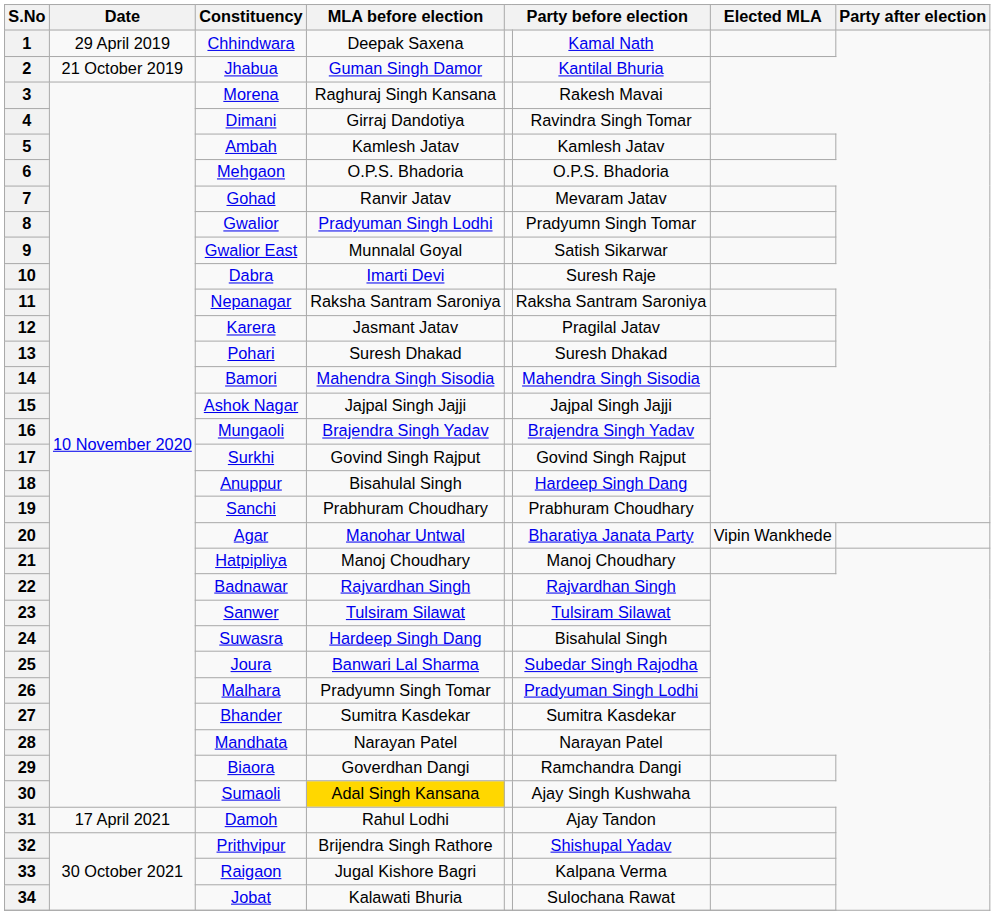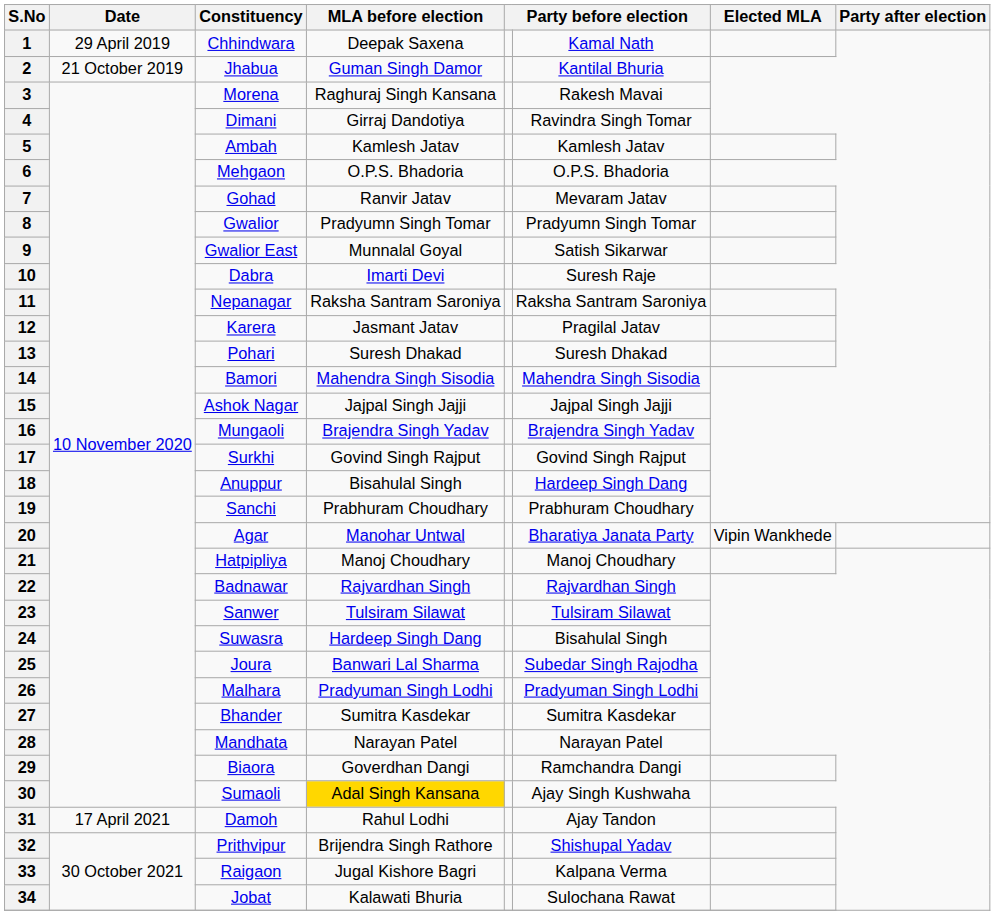(405, 224) Pradyuman Singh Lodhi -> (405, 224) Pradyumn Singh Tomar
(405, 690) Pradyumn Singh Tomar -> (405, 690) Pradyuman Singh Lodhi
